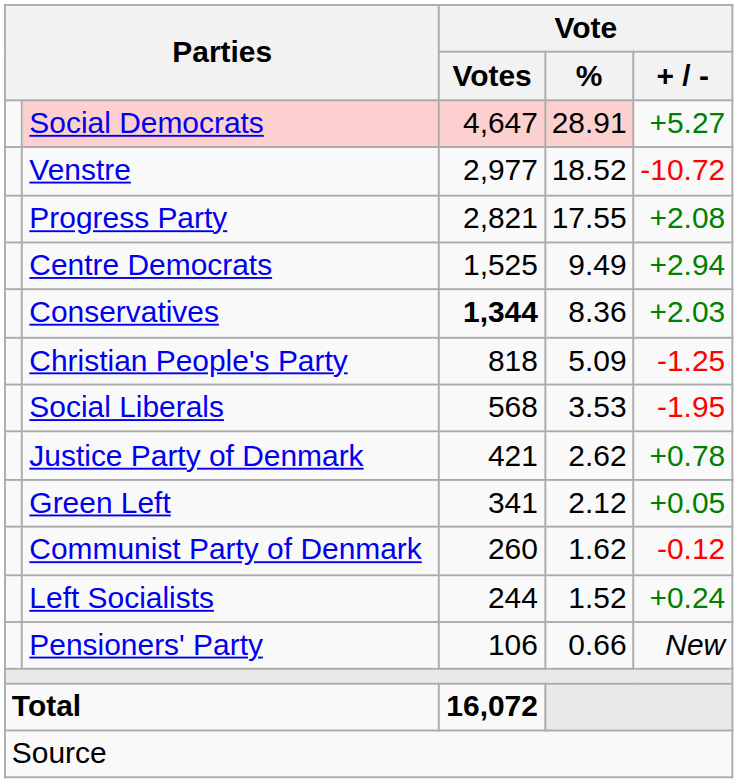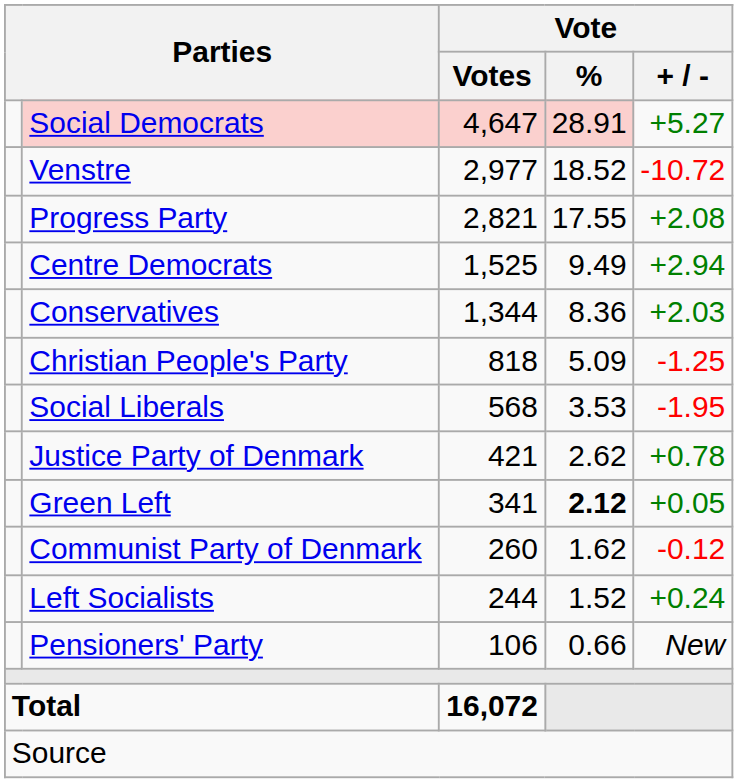(500, 312) bold -> (500, 312) normal
(597, 502) normal -> (597, 502) bold
